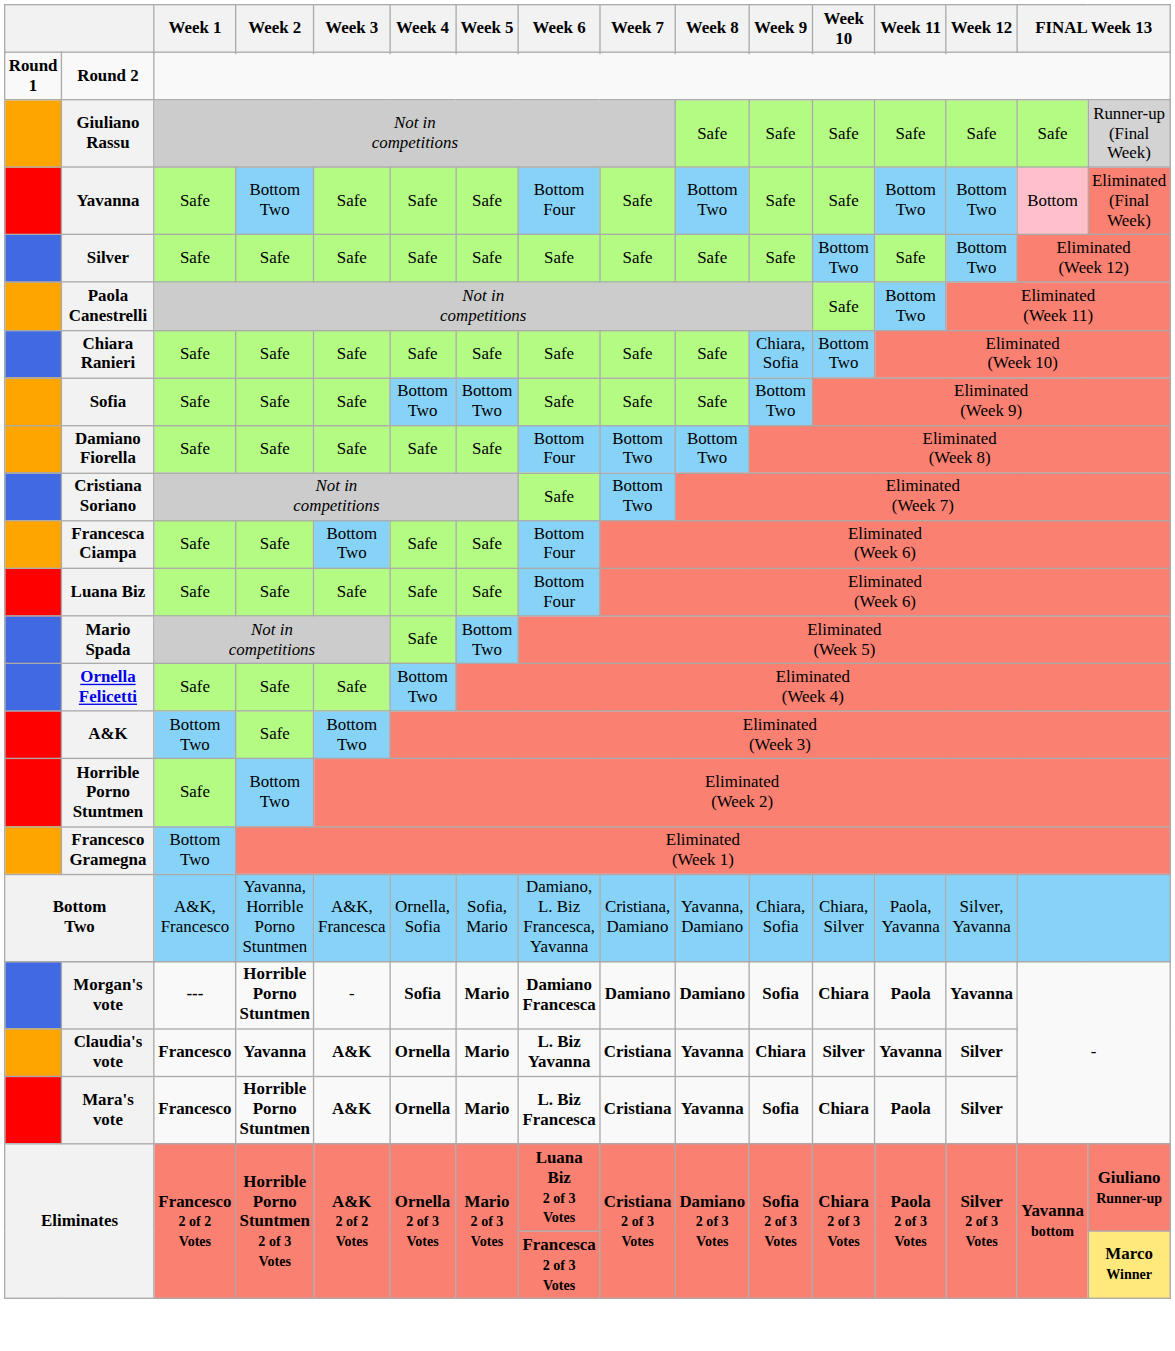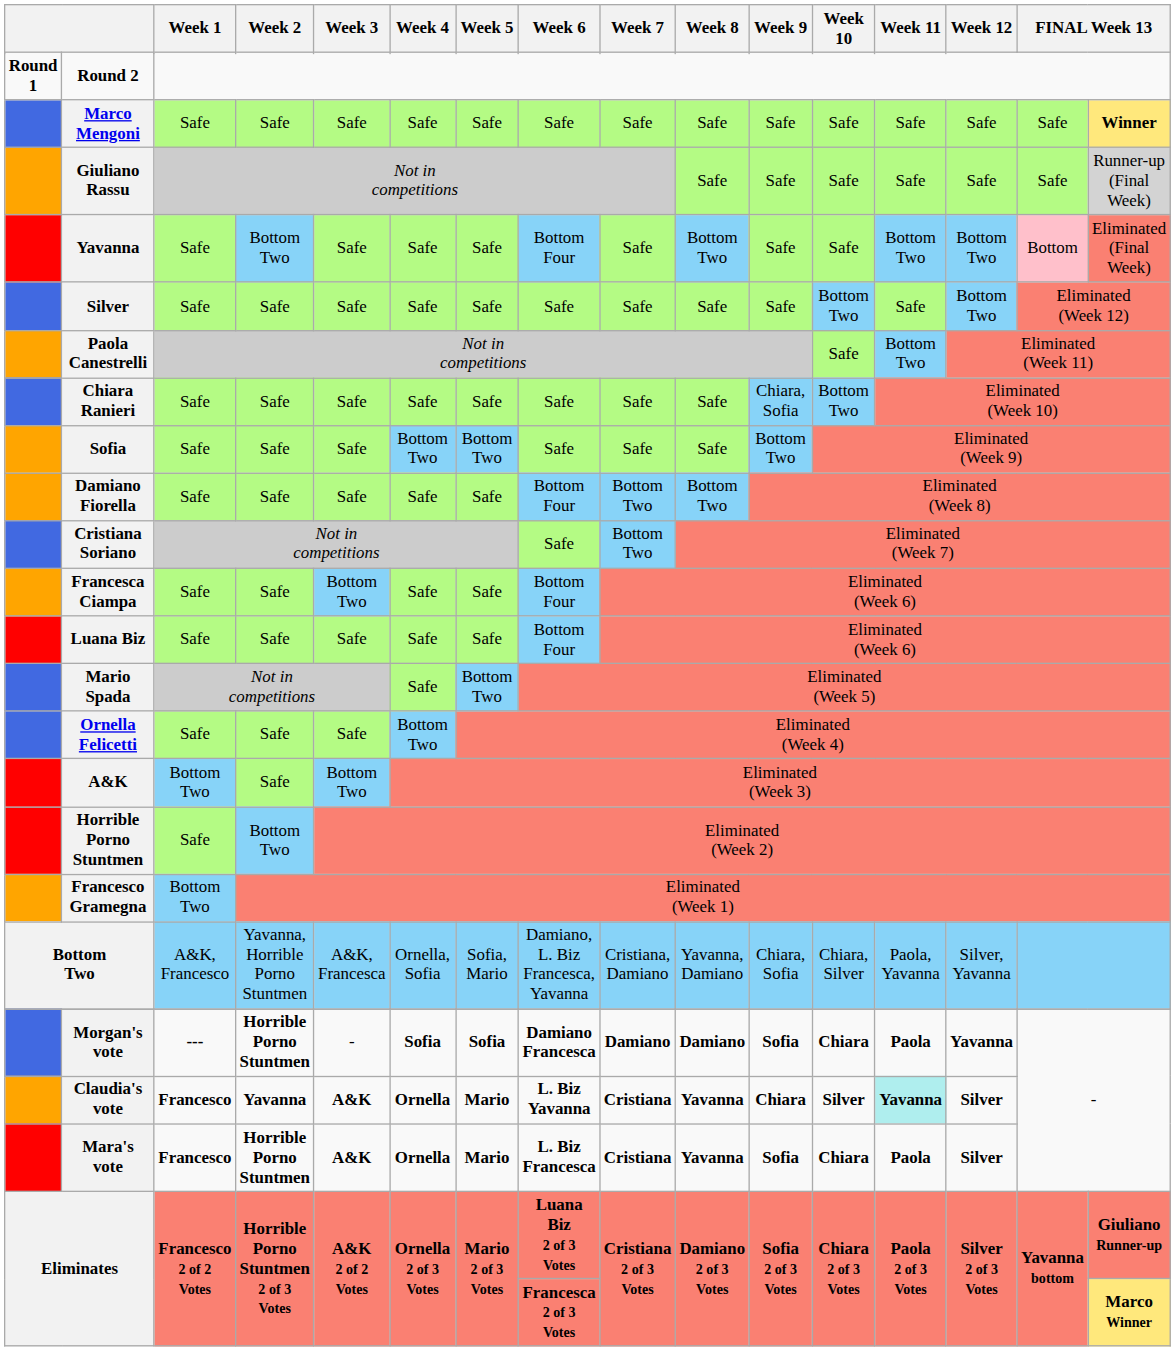+ row: (108, 123)
(487, 994) Mario -> (487, 1042) Sofia
(911, 1052) no background -> (911, 1099) paleturquoise background
